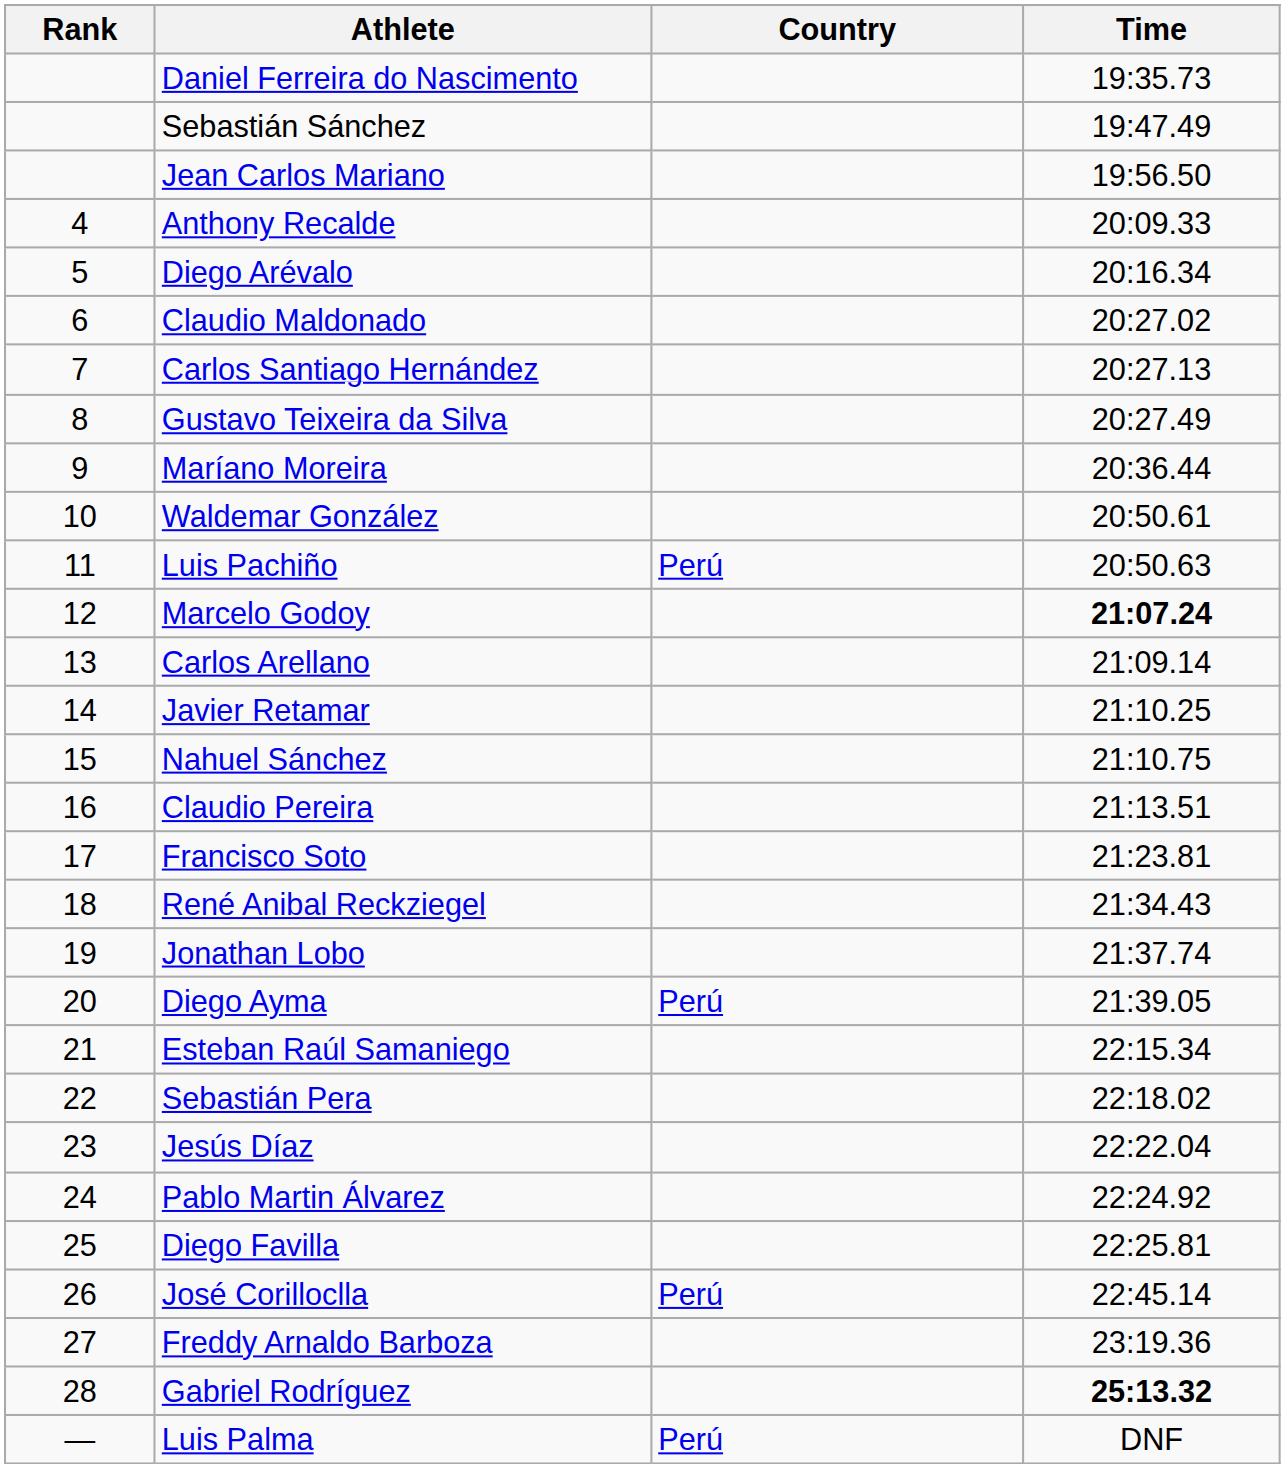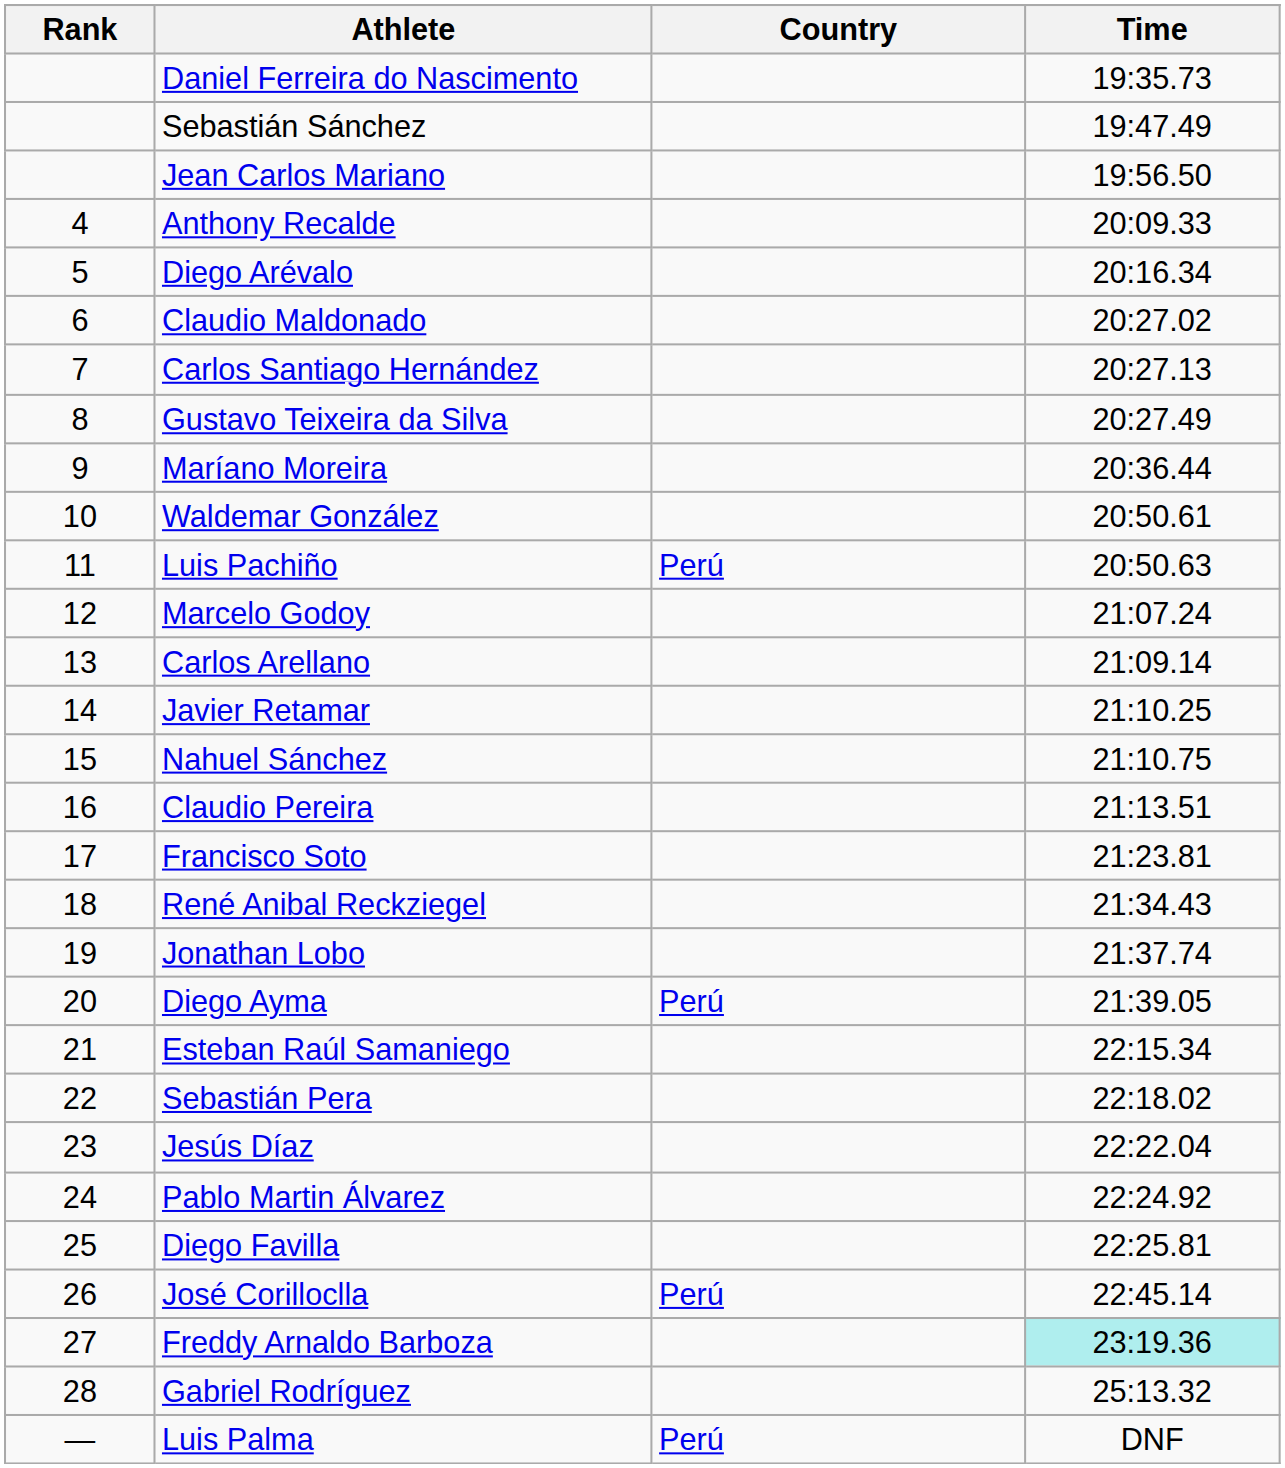(1152, 613) bold -> (1152, 613) normal
(1152, 1342) no background -> (1152, 1342) paleturquoise background
(1152, 1390) bold -> (1152, 1390) normal
